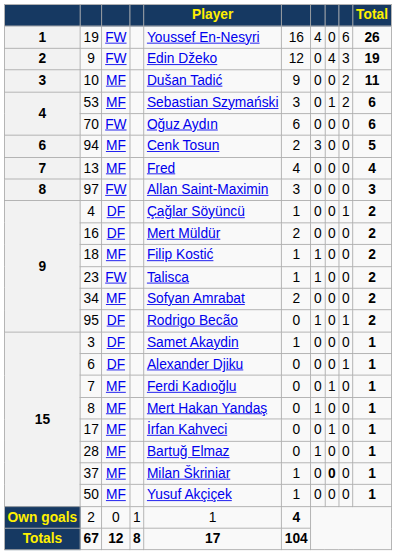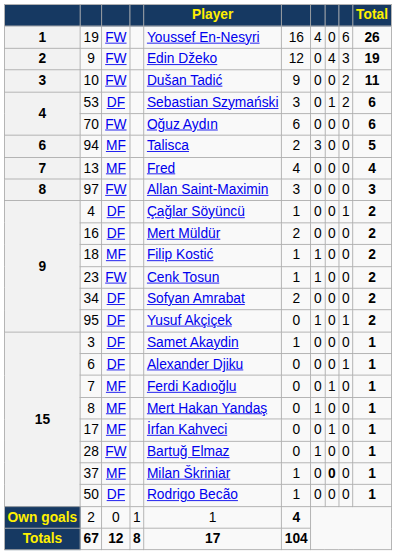(116, 80) MF -> (116, 80) FW
(116, 102) MF -> (116, 102) DF
(183, 146) Cenk Tosun -> (168, 146) Talisca
(168, 277) Talisca -> (183, 277) Cenk Tosun
(116, 299) MF -> (116, 299) DF
(192, 320) Rodrigo Becão -> (189, 320) Yusuf Akçiçek
(116, 451) MF -> (116, 451) FW
(116, 495) MF -> (116, 495) DF
(189, 495) Yusuf Akçiçek -> (192, 495) Rodrigo Becão
